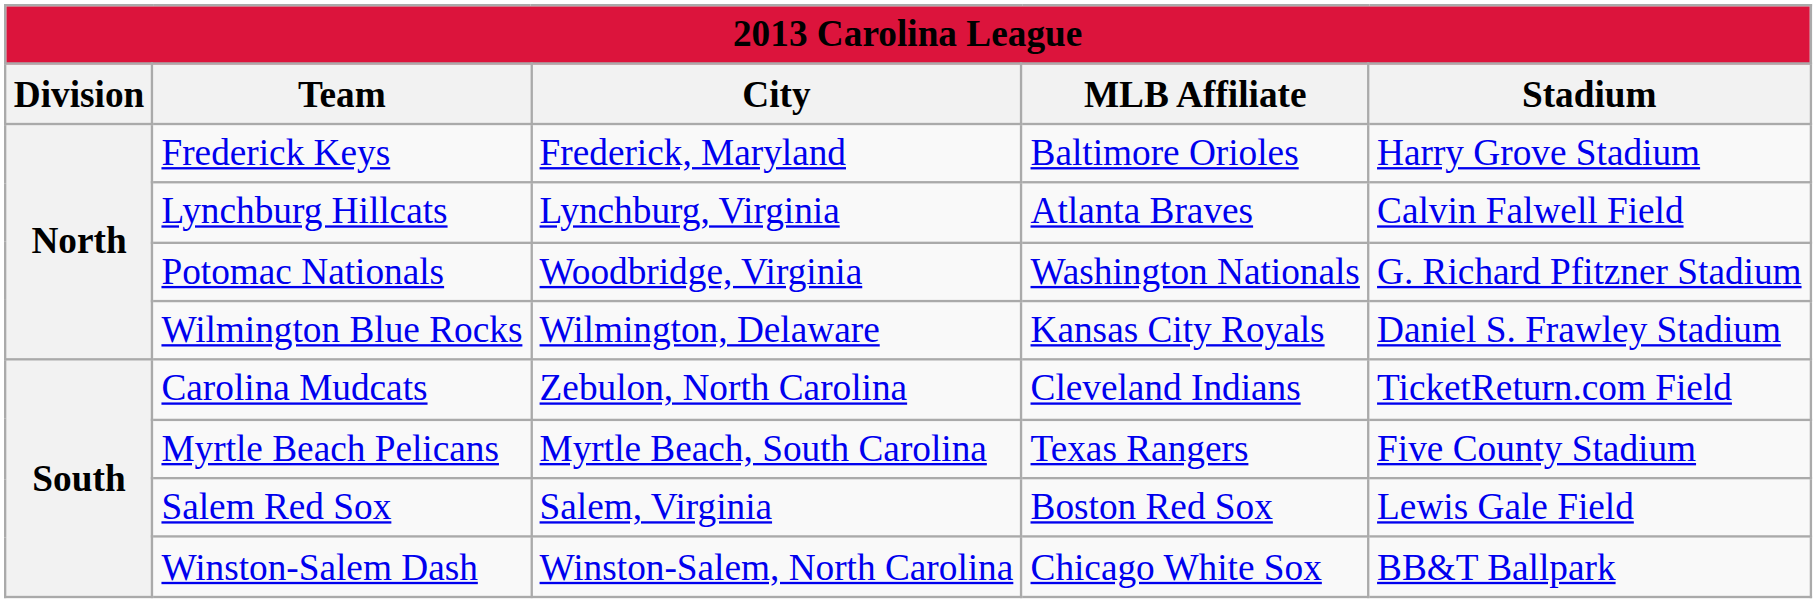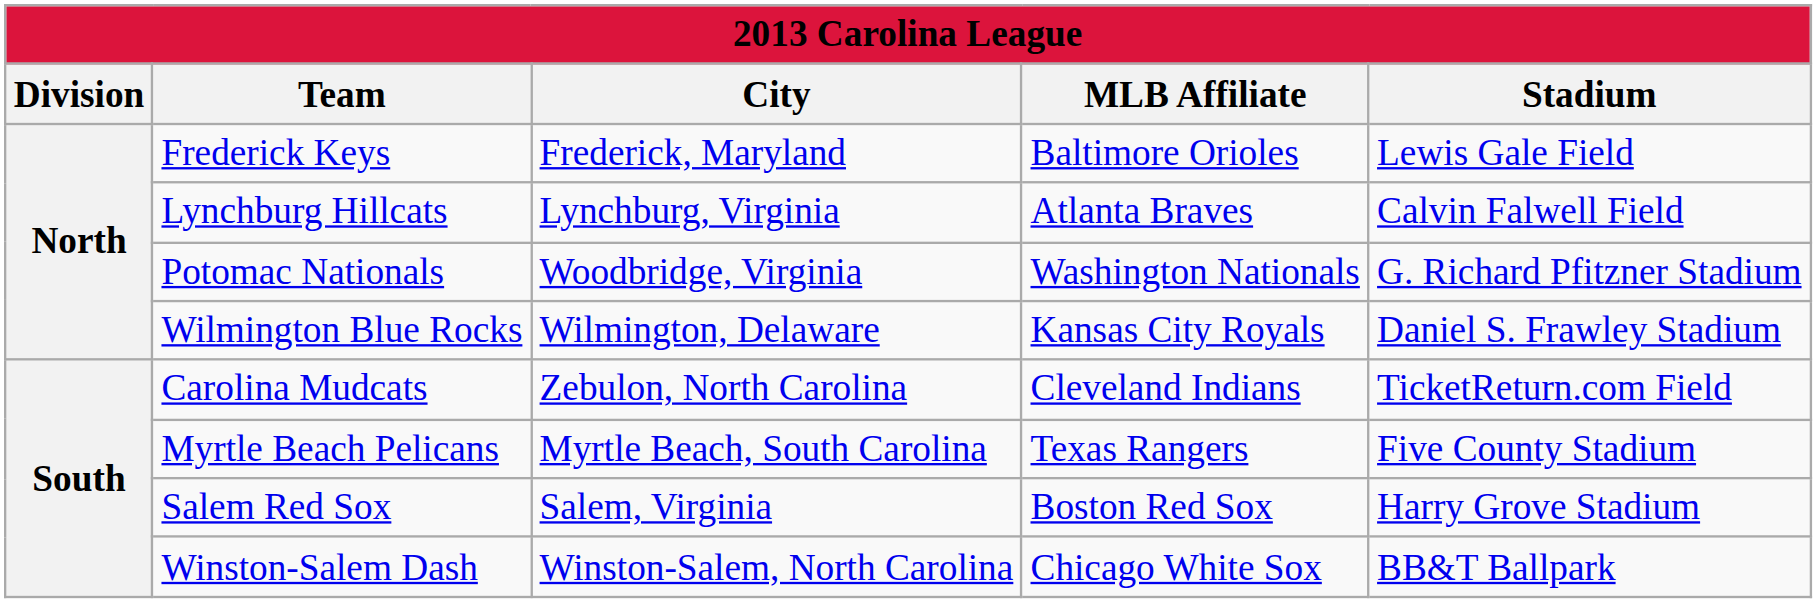(1539, 152) Harry Grove Stadium -> (1505, 152) Lewis Gale Field
(1505, 507) Lewis Gale Field -> (1539, 507) Harry Grove Stadium
